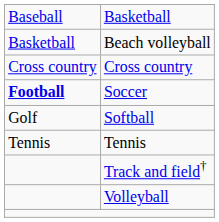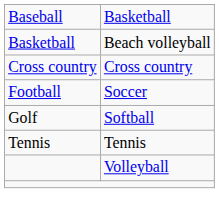(36, 92) bold -> (35, 92) normal
- row: (155, 169)
